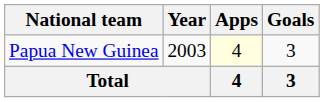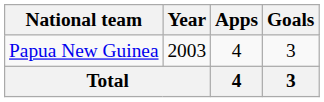(237, 50) lightyellow background -> (237, 50) no background
